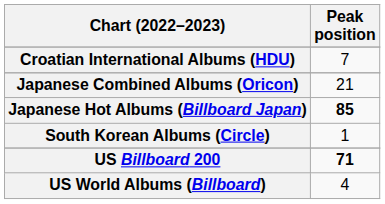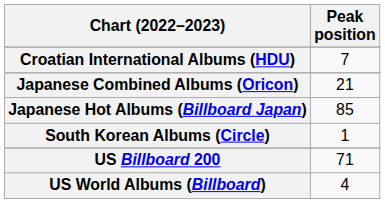(345, 110) bold -> (345, 110) normal
(345, 160) bold -> (345, 160) normal
